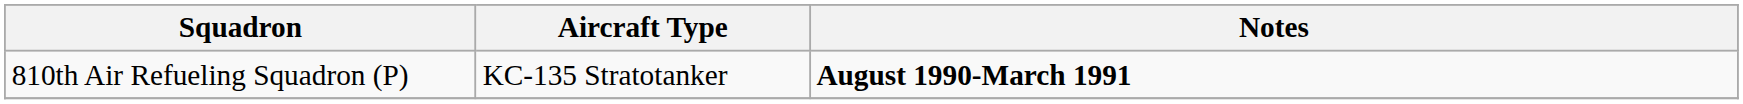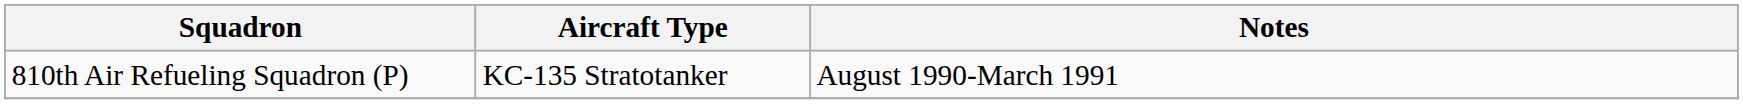(974, 74) bold -> (968, 74) normal
